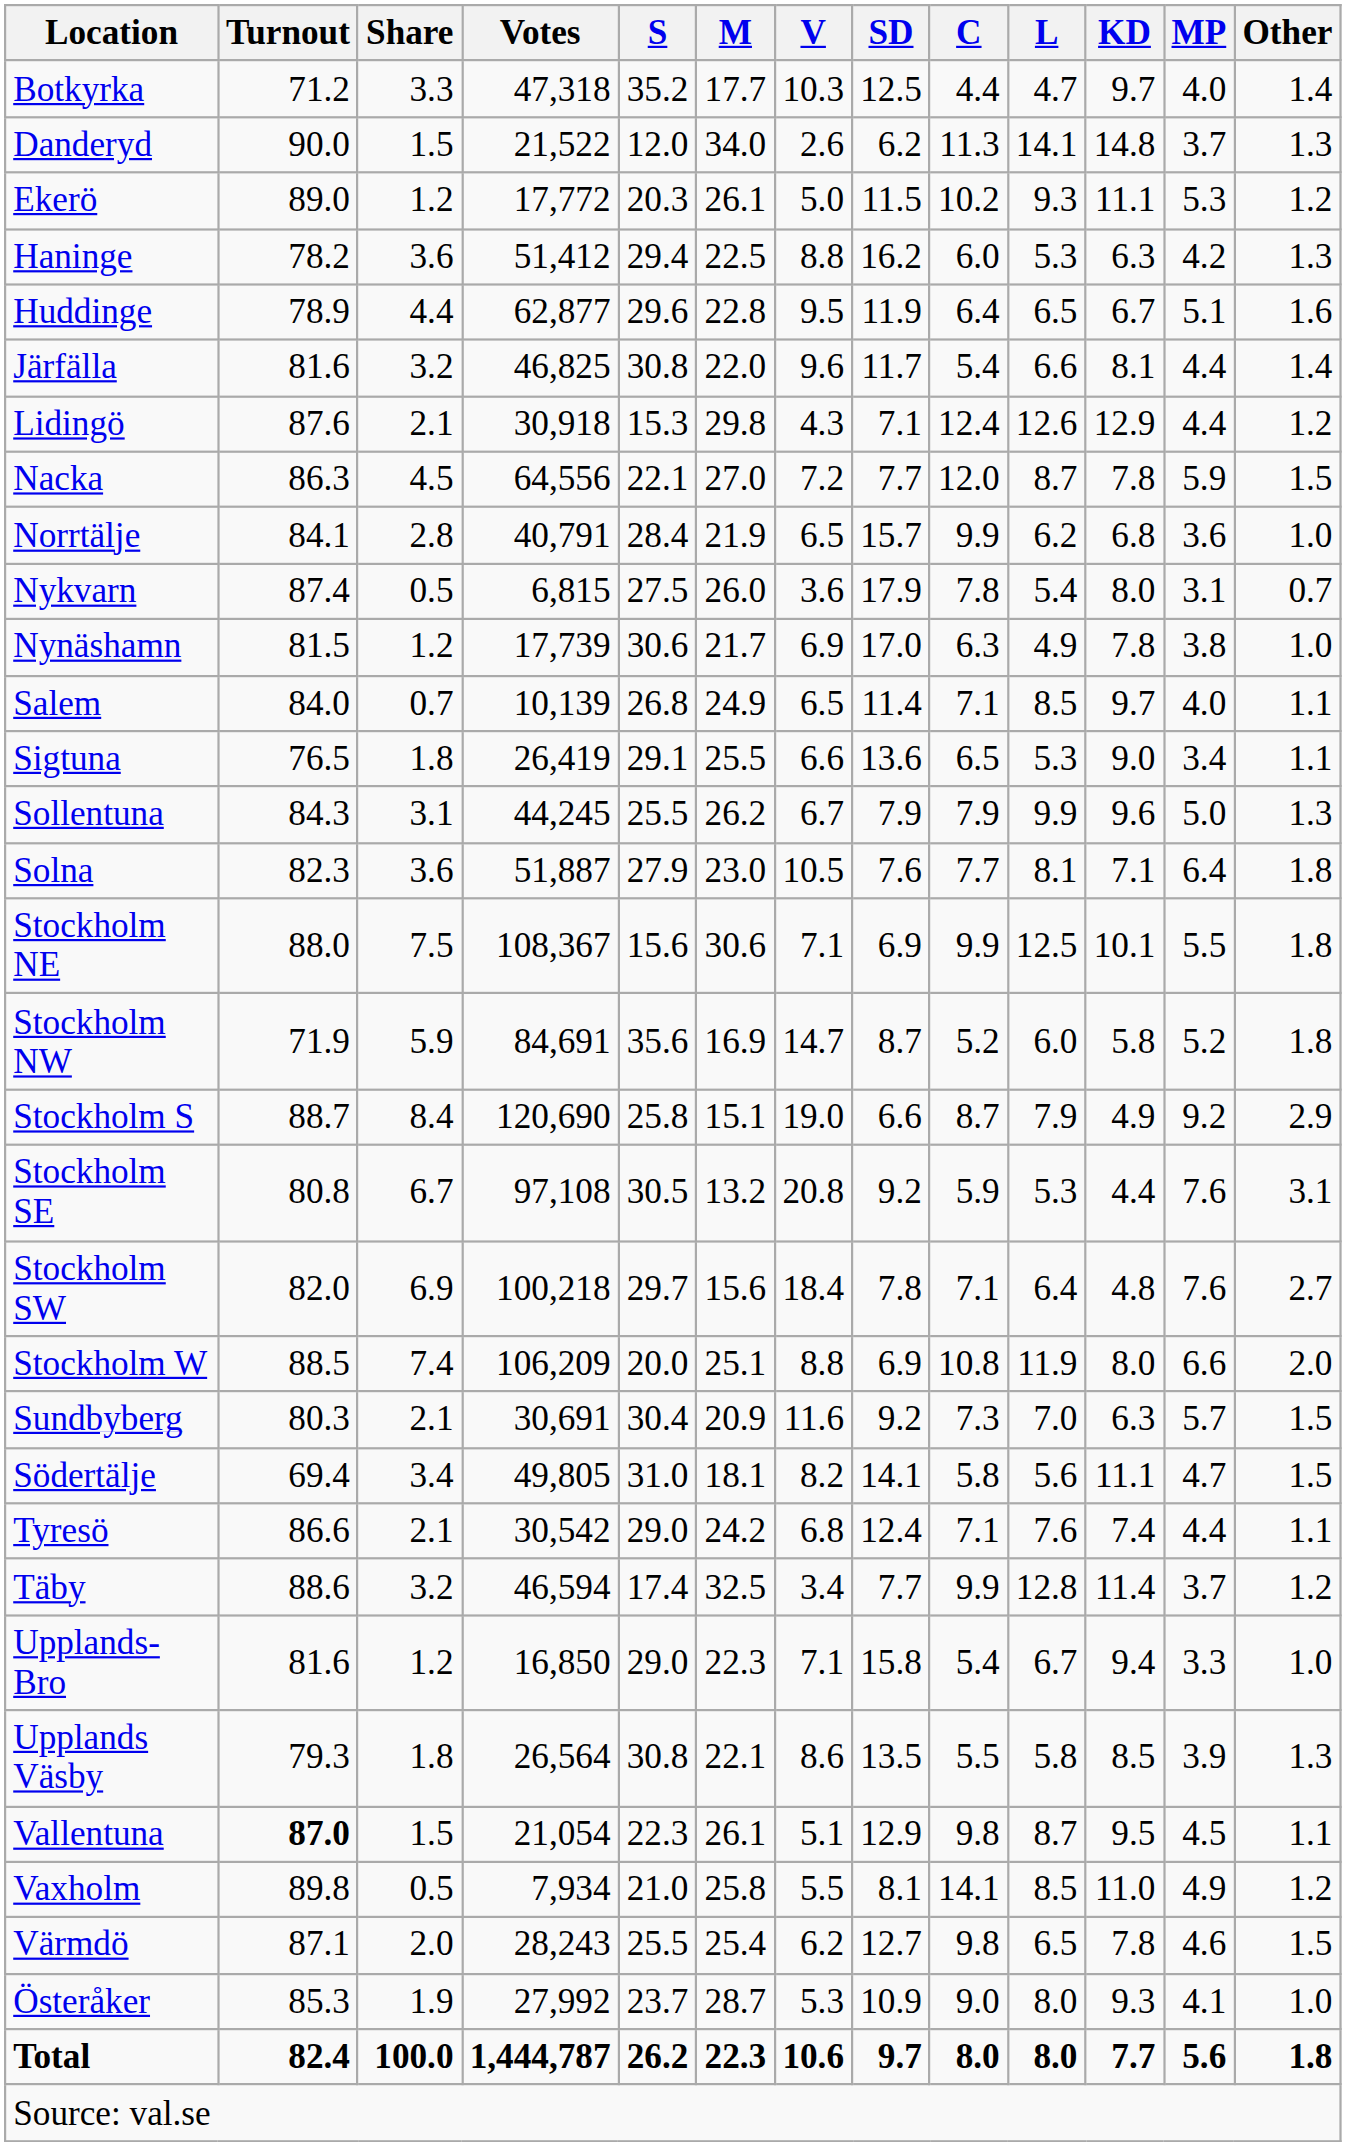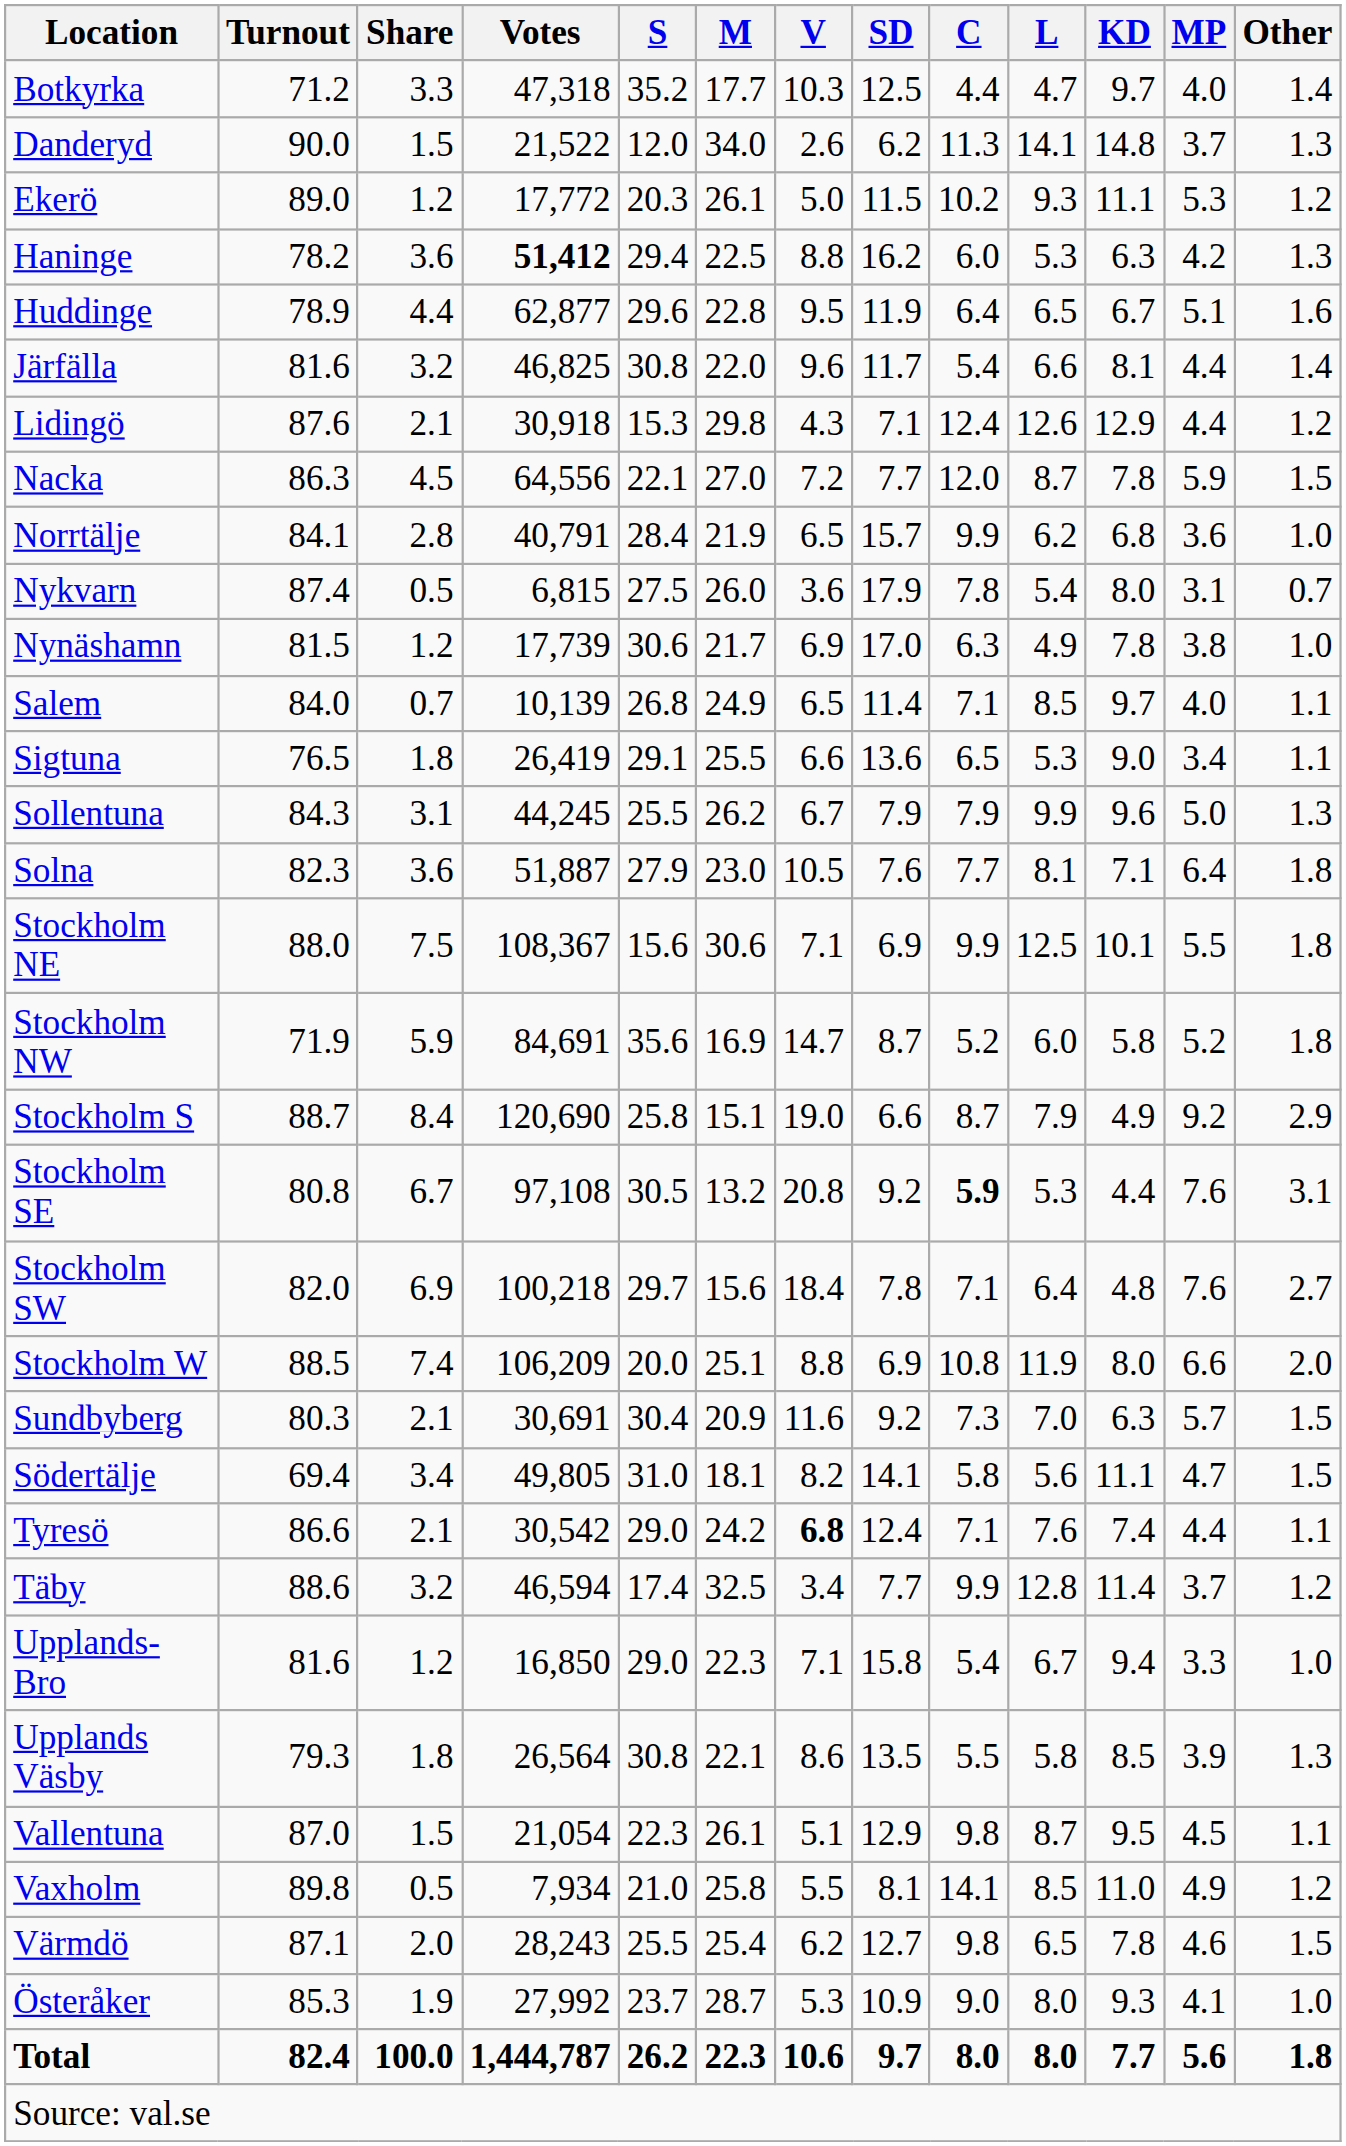(562, 255) normal -> (562, 255) bold
(978, 1192) normal -> (978, 1192) bold
(822, 1530) normal -> (822, 1530) bold
(319, 1833) bold -> (319, 1833) normal
